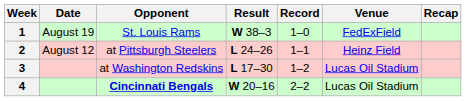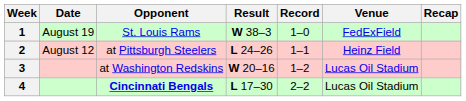(252, 68) L 17–30 -> (252, 68) W 20–16
(252, 86) W 20–16 -> (252, 86) L 17–30
